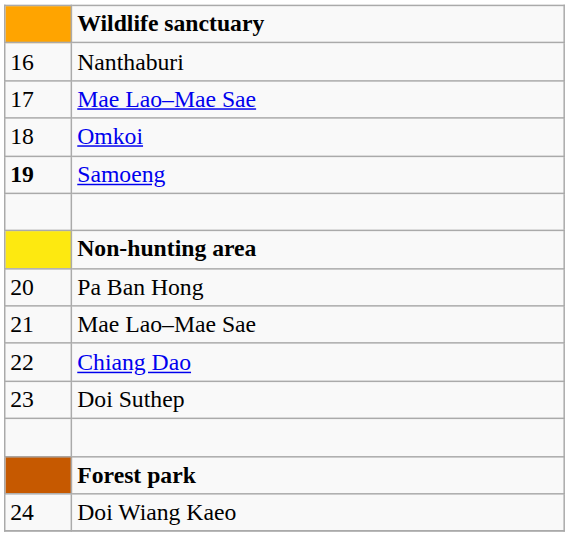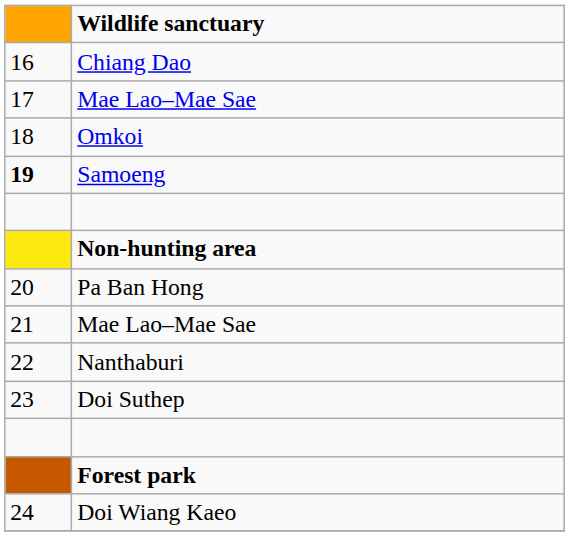(131, 61) Nanthaburi -> (134, 61) Chiang Dao
(134, 361) Chiang Dao -> (131, 361) Nanthaburi
